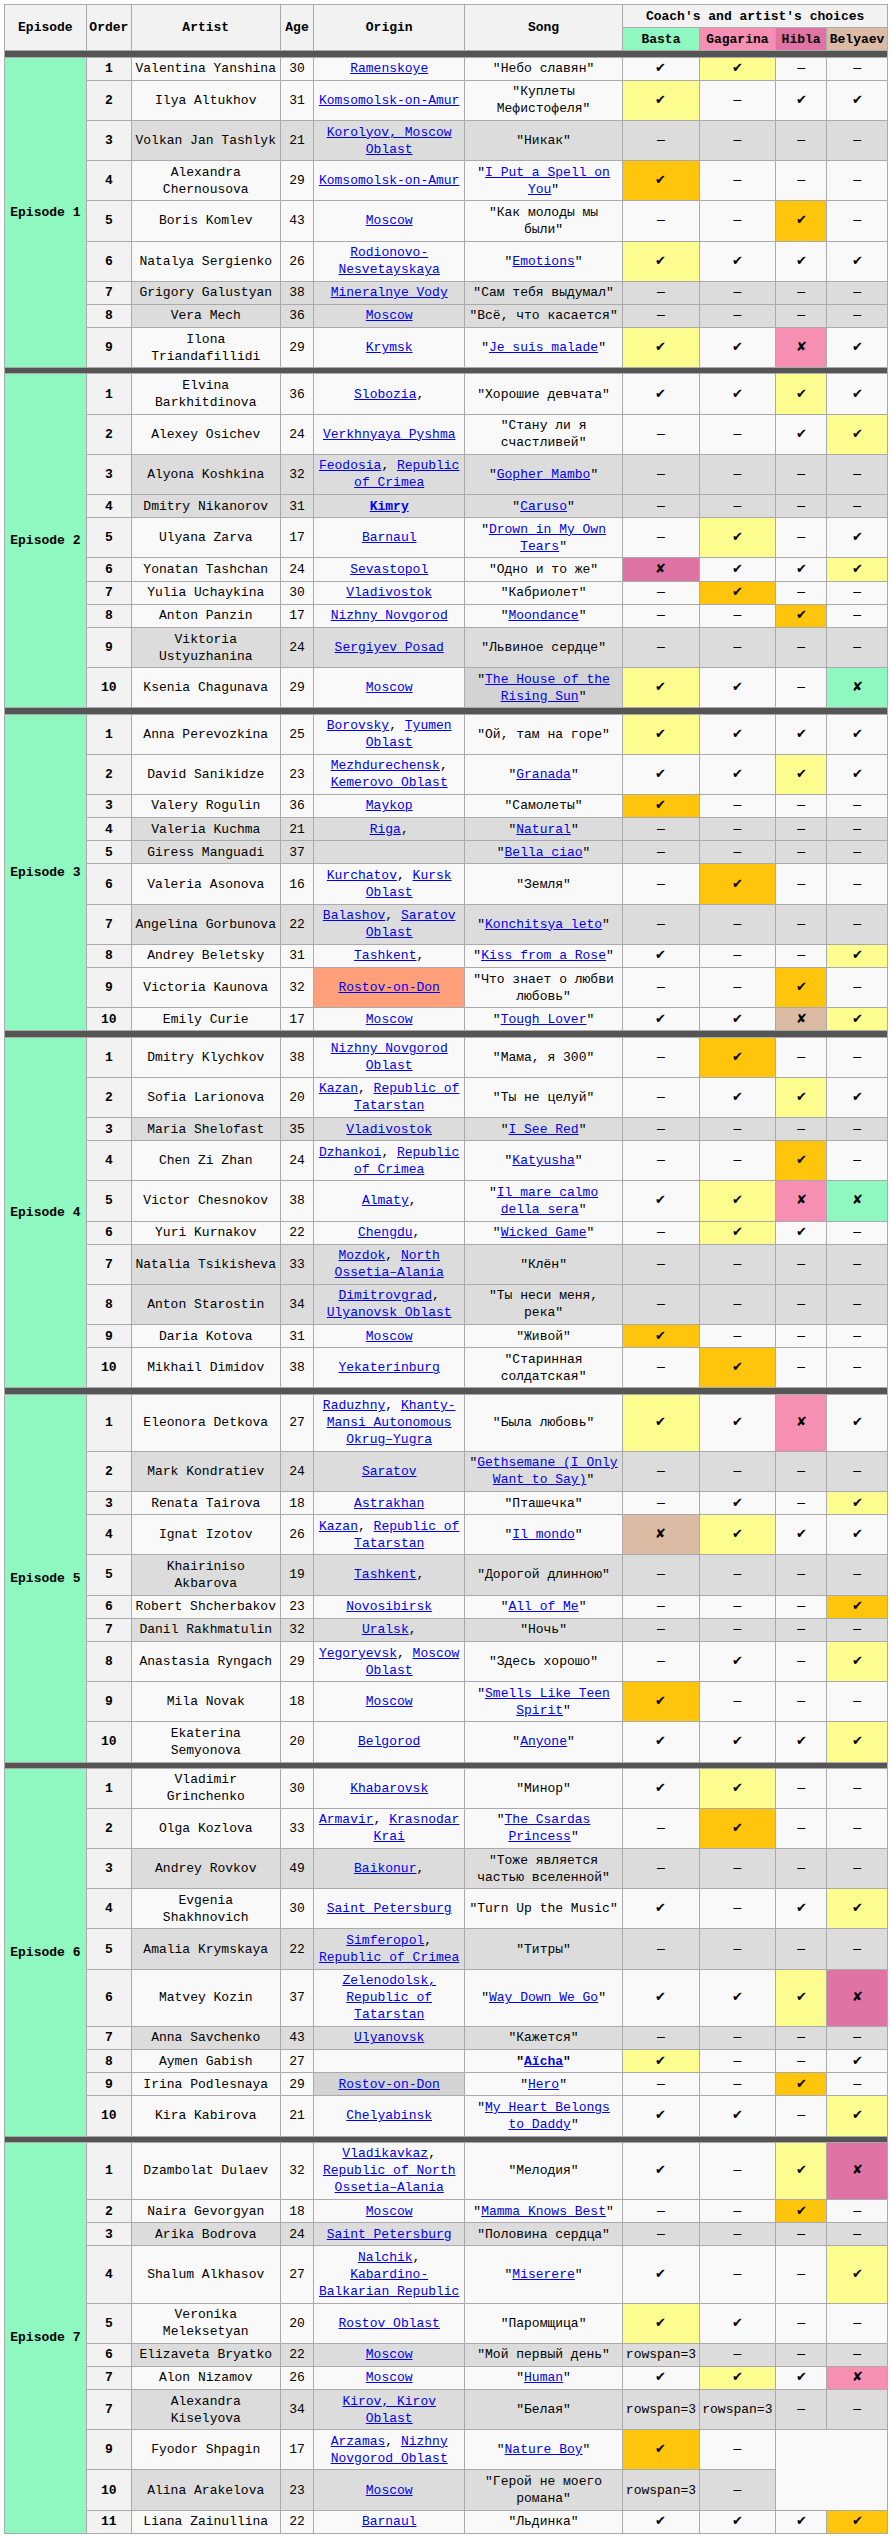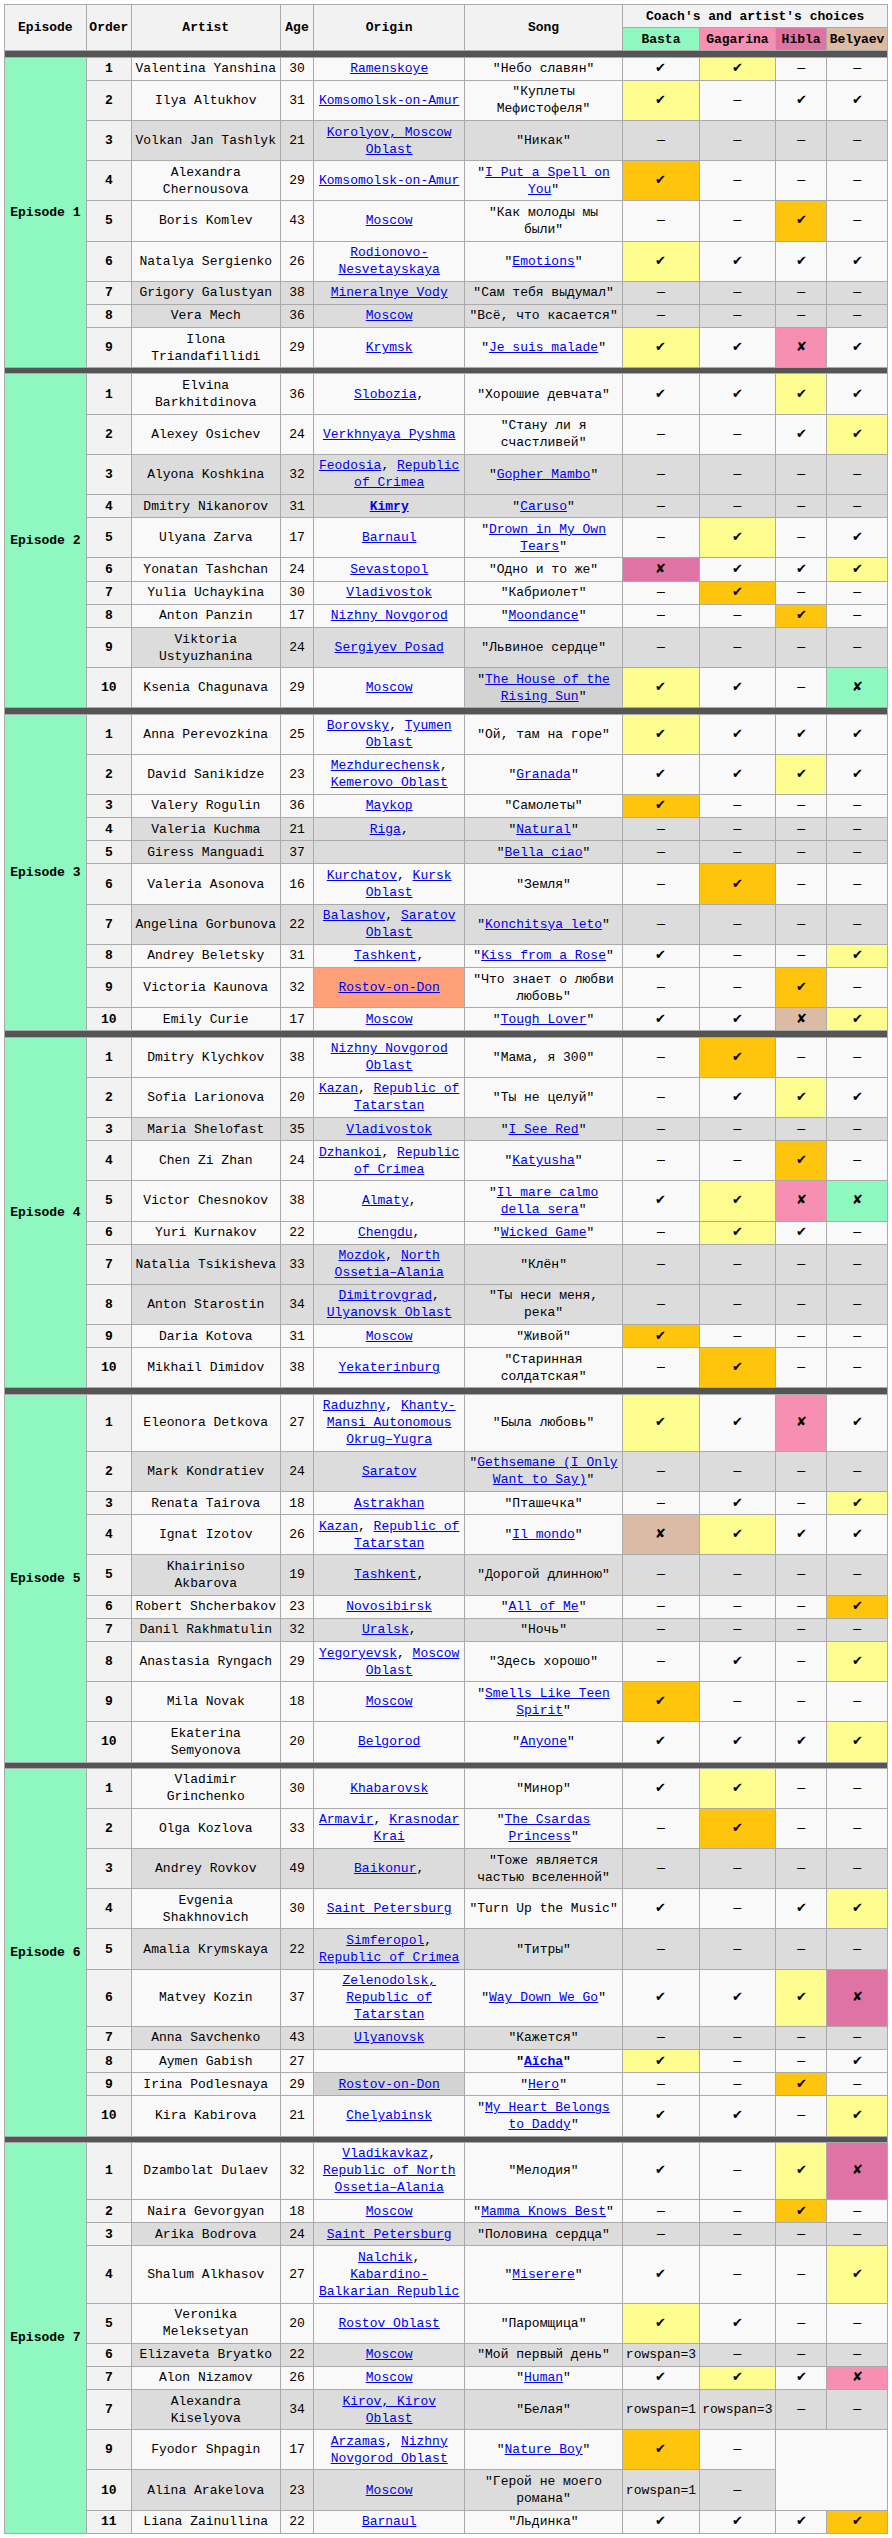(661, 2410) rowspan=3 -> (661, 2410) rowspan=1
(661, 2490) rowspan=3 -> (661, 2490) rowspan=1
